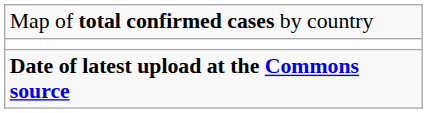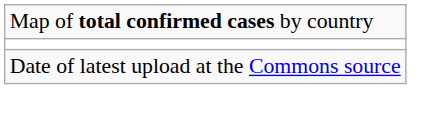(184, 78) bold -> (205, 66) normal
